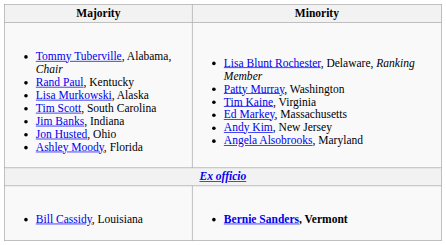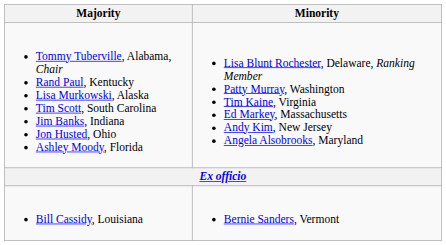(317, 220) bold -> (317, 220) normal
